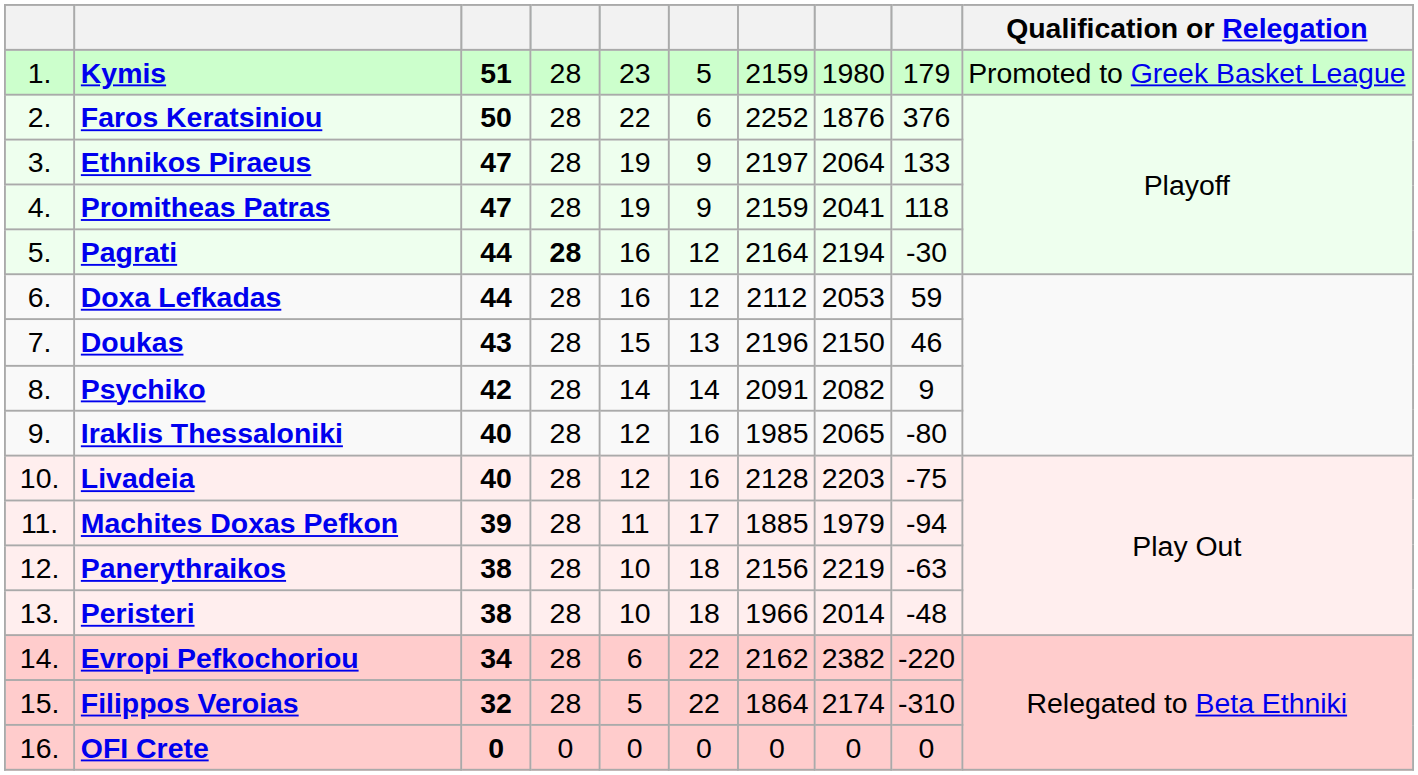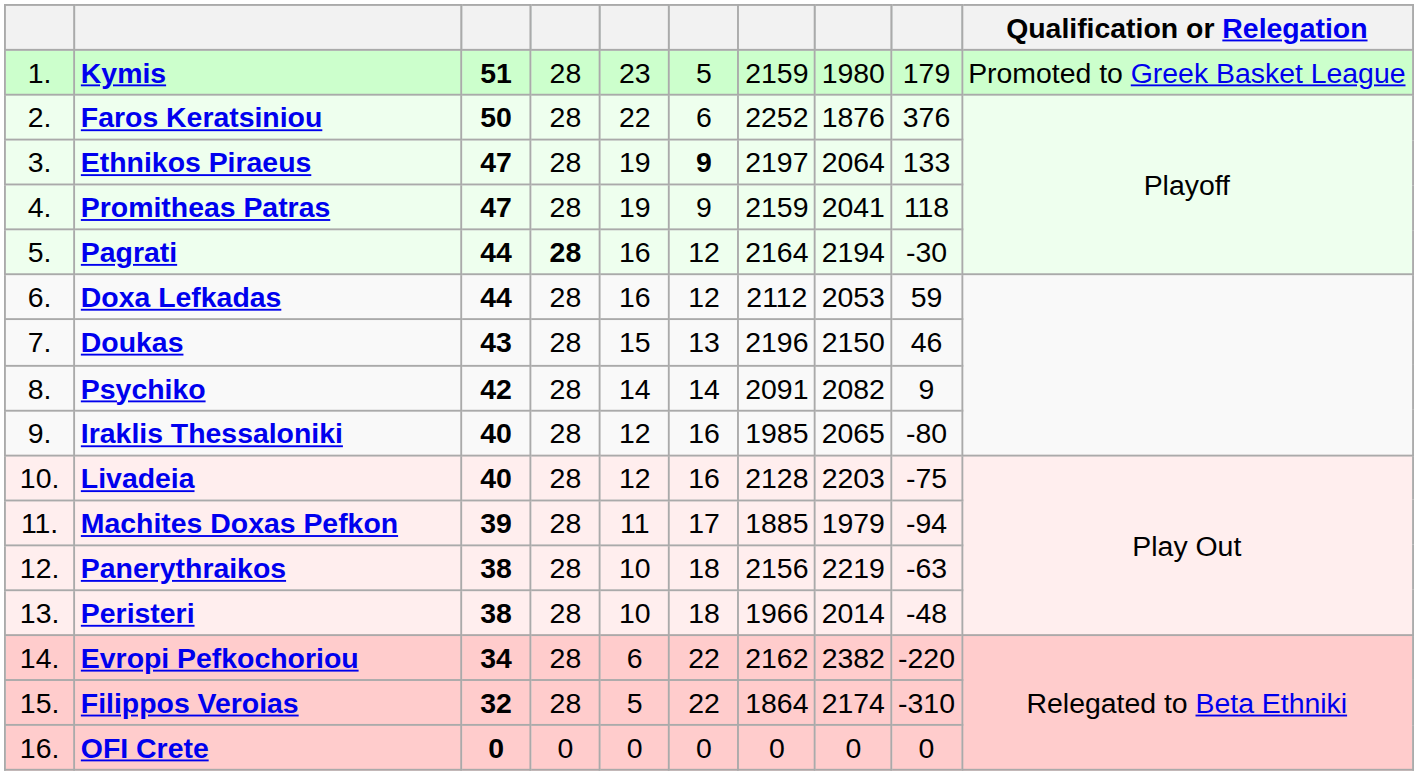(704, 163) normal -> (704, 163) bold
